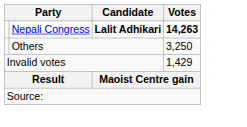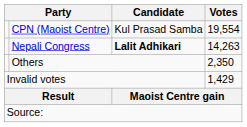+ row: (61, 29)
(182, 29) bold -> (224, 46) normal
(179, 46) 3,250 -> (221, 63) 2,350
